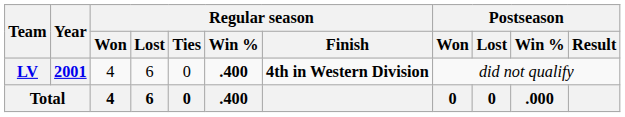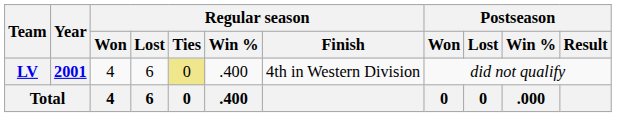(187, 71) no background -> (187, 71) khaki background
(234, 71) bold -> (234, 71) normal
(347, 71) bold -> (343, 71) normal
